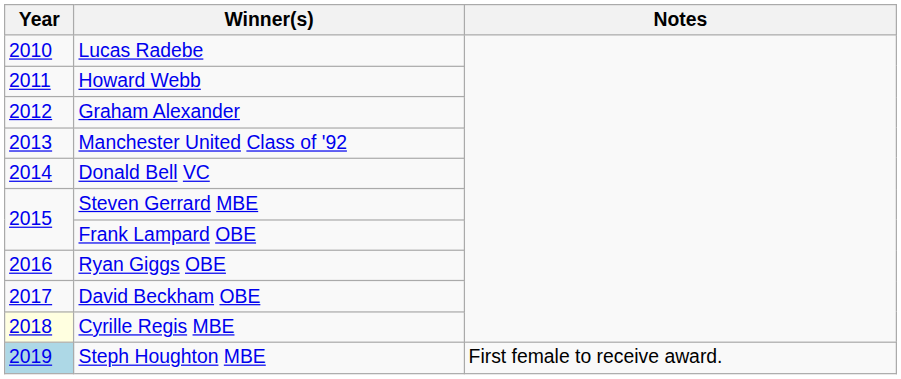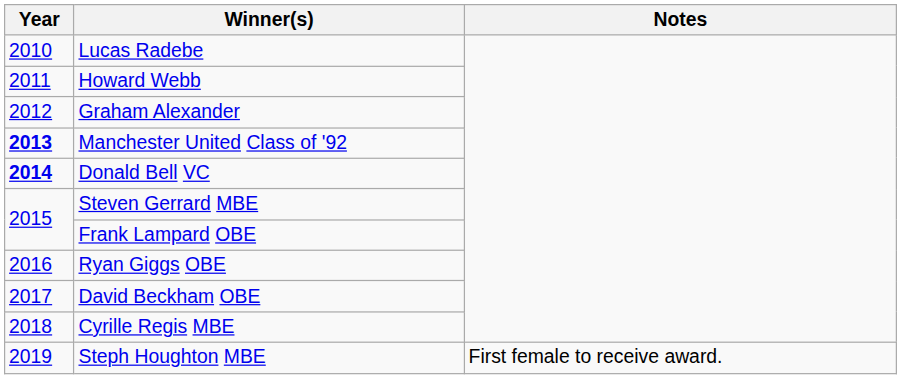(31, 142) normal -> (31, 142) bold
(31, 173) normal -> (31, 173) bold
(31, 326) lightyellow background -> (31, 326) no background
(31, 357) lightblue background -> (31, 357) no background
